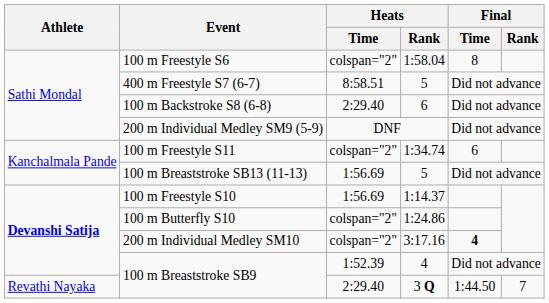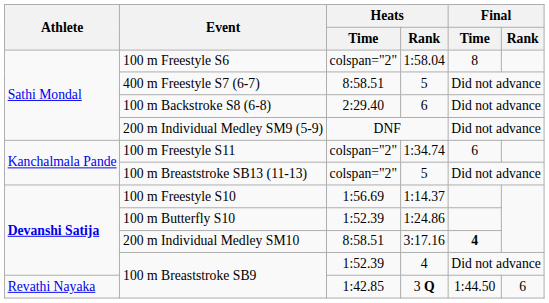(363, 174) 1:56.69 -> (363, 174) colspan="2"
(363, 219) colspan="2" -> (363, 219) 1:52.39
(363, 241) colspan="2" -> (363, 241) 8:58.51
(363, 286) 2:29.40 -> (363, 286) 1:42.85
(523, 286) 7 -> (523, 286) 6
